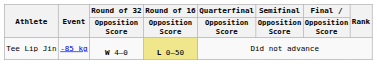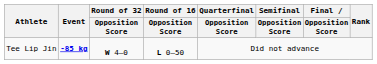(74, 48) normal -> (74, 48) bold
(170, 53) khaki background -> (170, 53) no background
